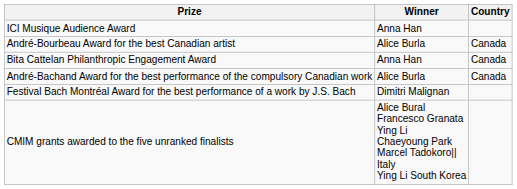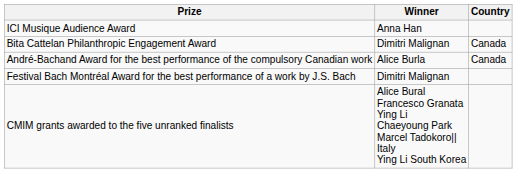- row: (121, 44)
(399, 60) Anna Han -> (413, 44) Dimitri Malignan
